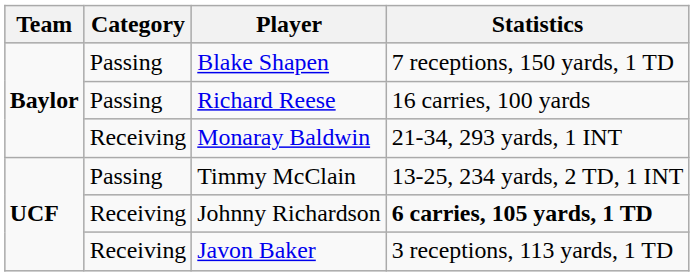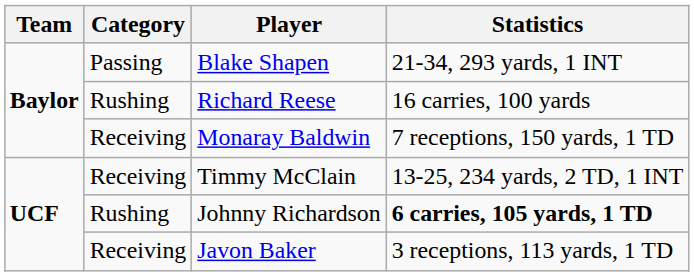(533, 62) 7 receptions, 150 yards, 1 TD -> (507, 62) 21-34, 293 yards, 1 INT
(126, 99) Passing -> (129, 99) Rushing
(507, 137) 21-34, 293 yards, 1 INT -> (533, 137) 7 receptions, 150 yards, 1 TD
(126, 175) Passing -> (138, 175) Receiving
(138, 213) Receiving -> (129, 213) Rushing
